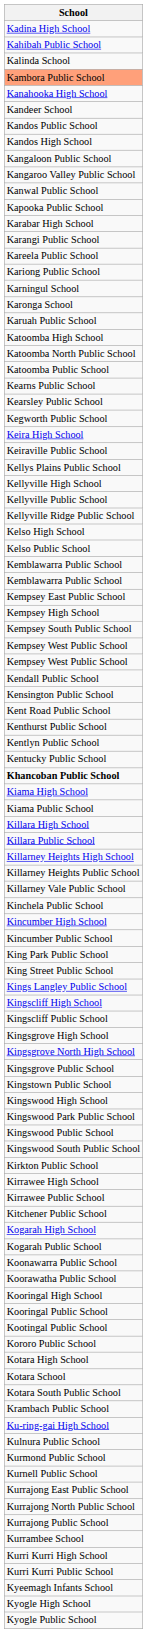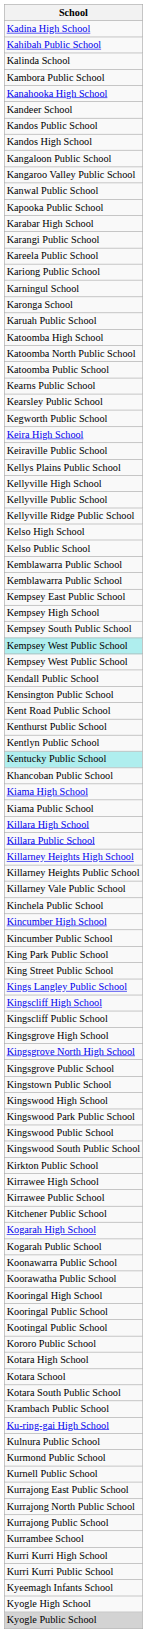(56, 77) lightsalmon background -> (56, 77) no background
(67, 645) no background -> (67, 645) paleturquoise background
(56, 759) no background -> (56, 759) paleturquoise background
(63, 775) bold -> (60, 775) normal
(52, 1620) no background -> (52, 1620) lightgrey background
